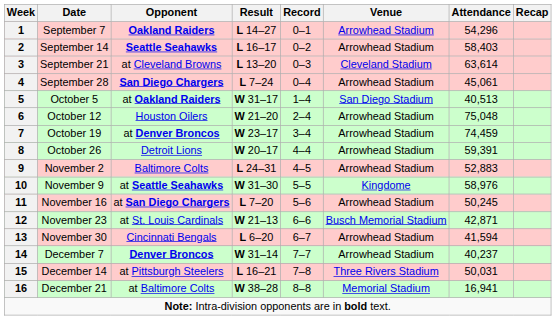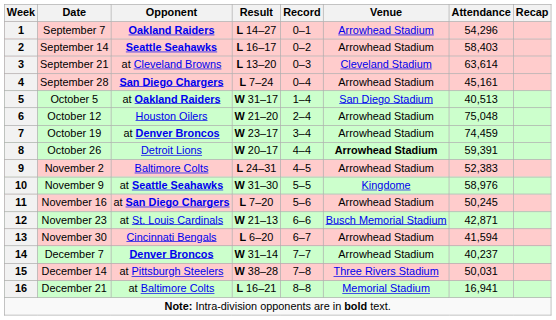(481, 82) 45,061 -> (481, 82) 45,161
(386, 151) normal -> (386, 151) bold
(481, 168) 52,883 -> (481, 168) 52,383
(256, 271) L 16–21 -> (256, 271) W 38–28
(256, 289) W 38–28 -> (256, 289) L 16–21
